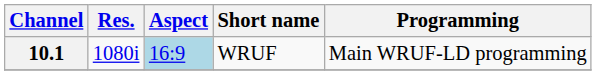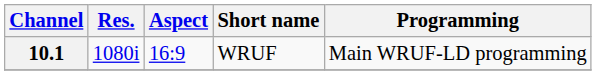(167, 53) lightblue background -> (167, 53) no background
